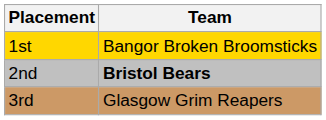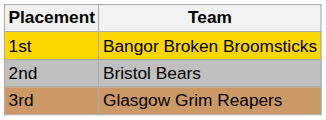(157, 73) bold -> (152, 73) normal
